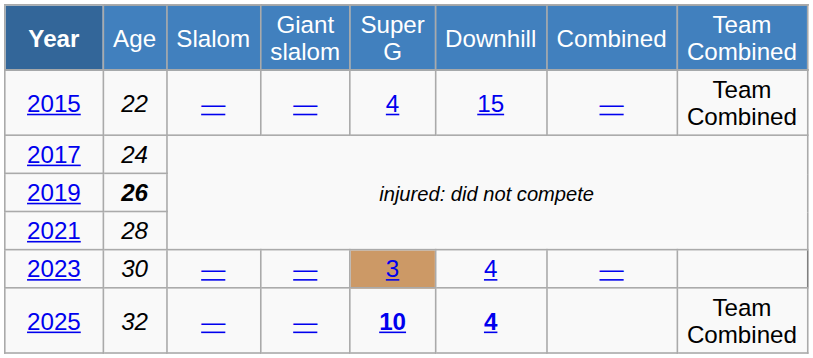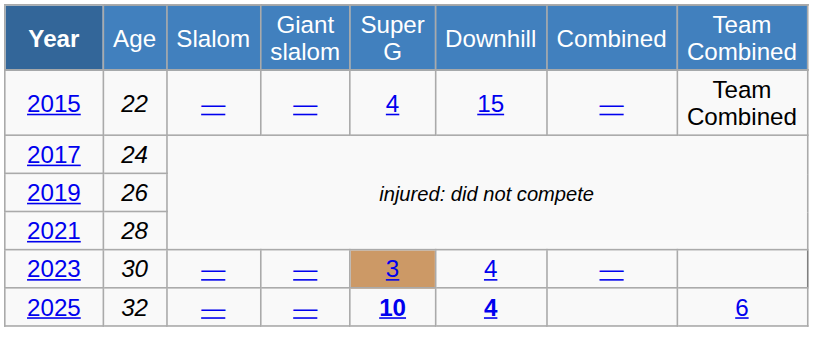(135, 193) bold -> (135, 193) normal
(742, 321) Team Combined -> (742, 308) 6
